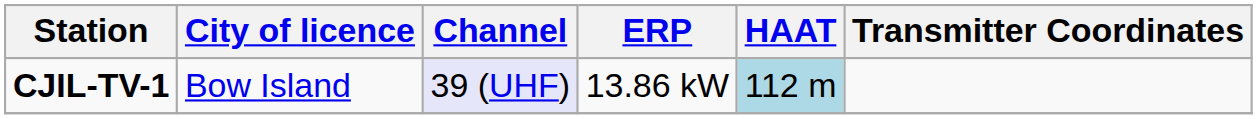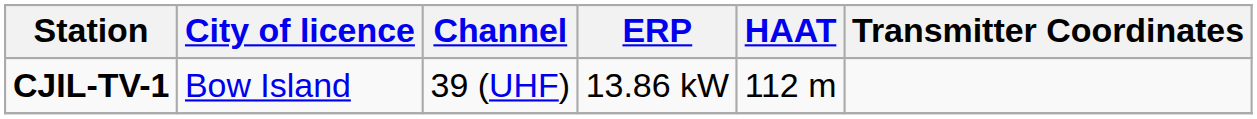(500, 85) lavender background -> (500, 85) no background
(791, 85) lightblue background -> (791, 85) no background
